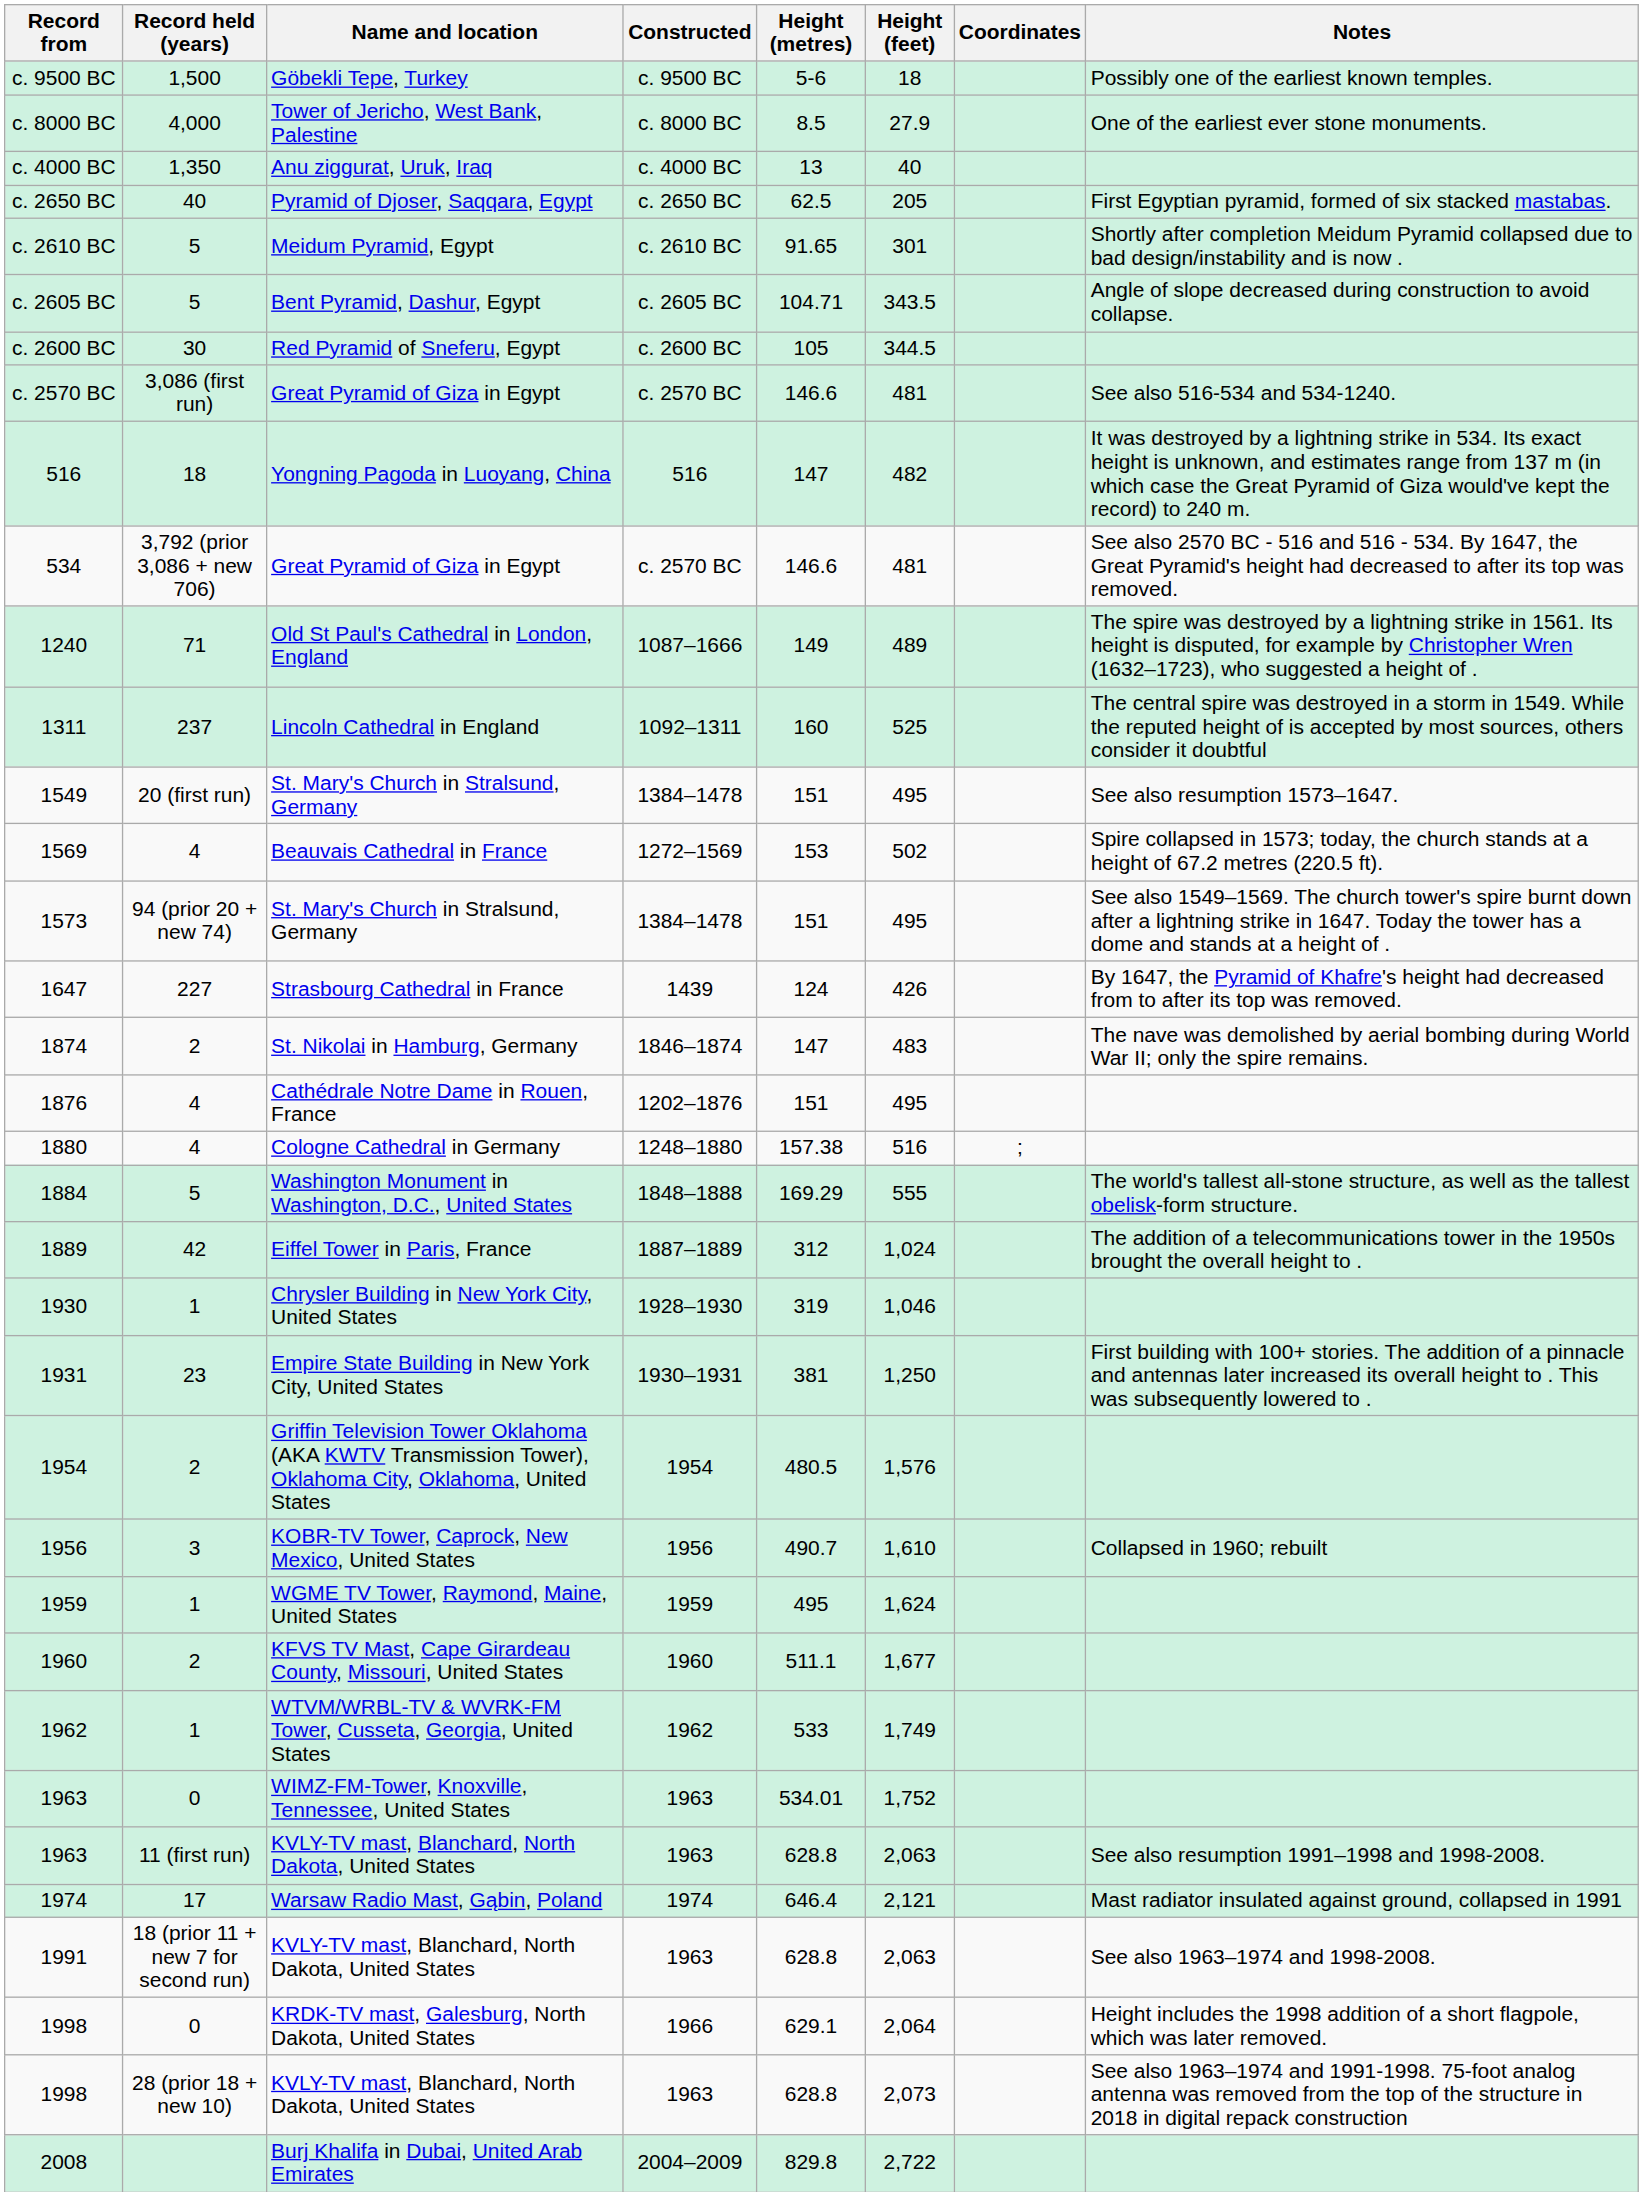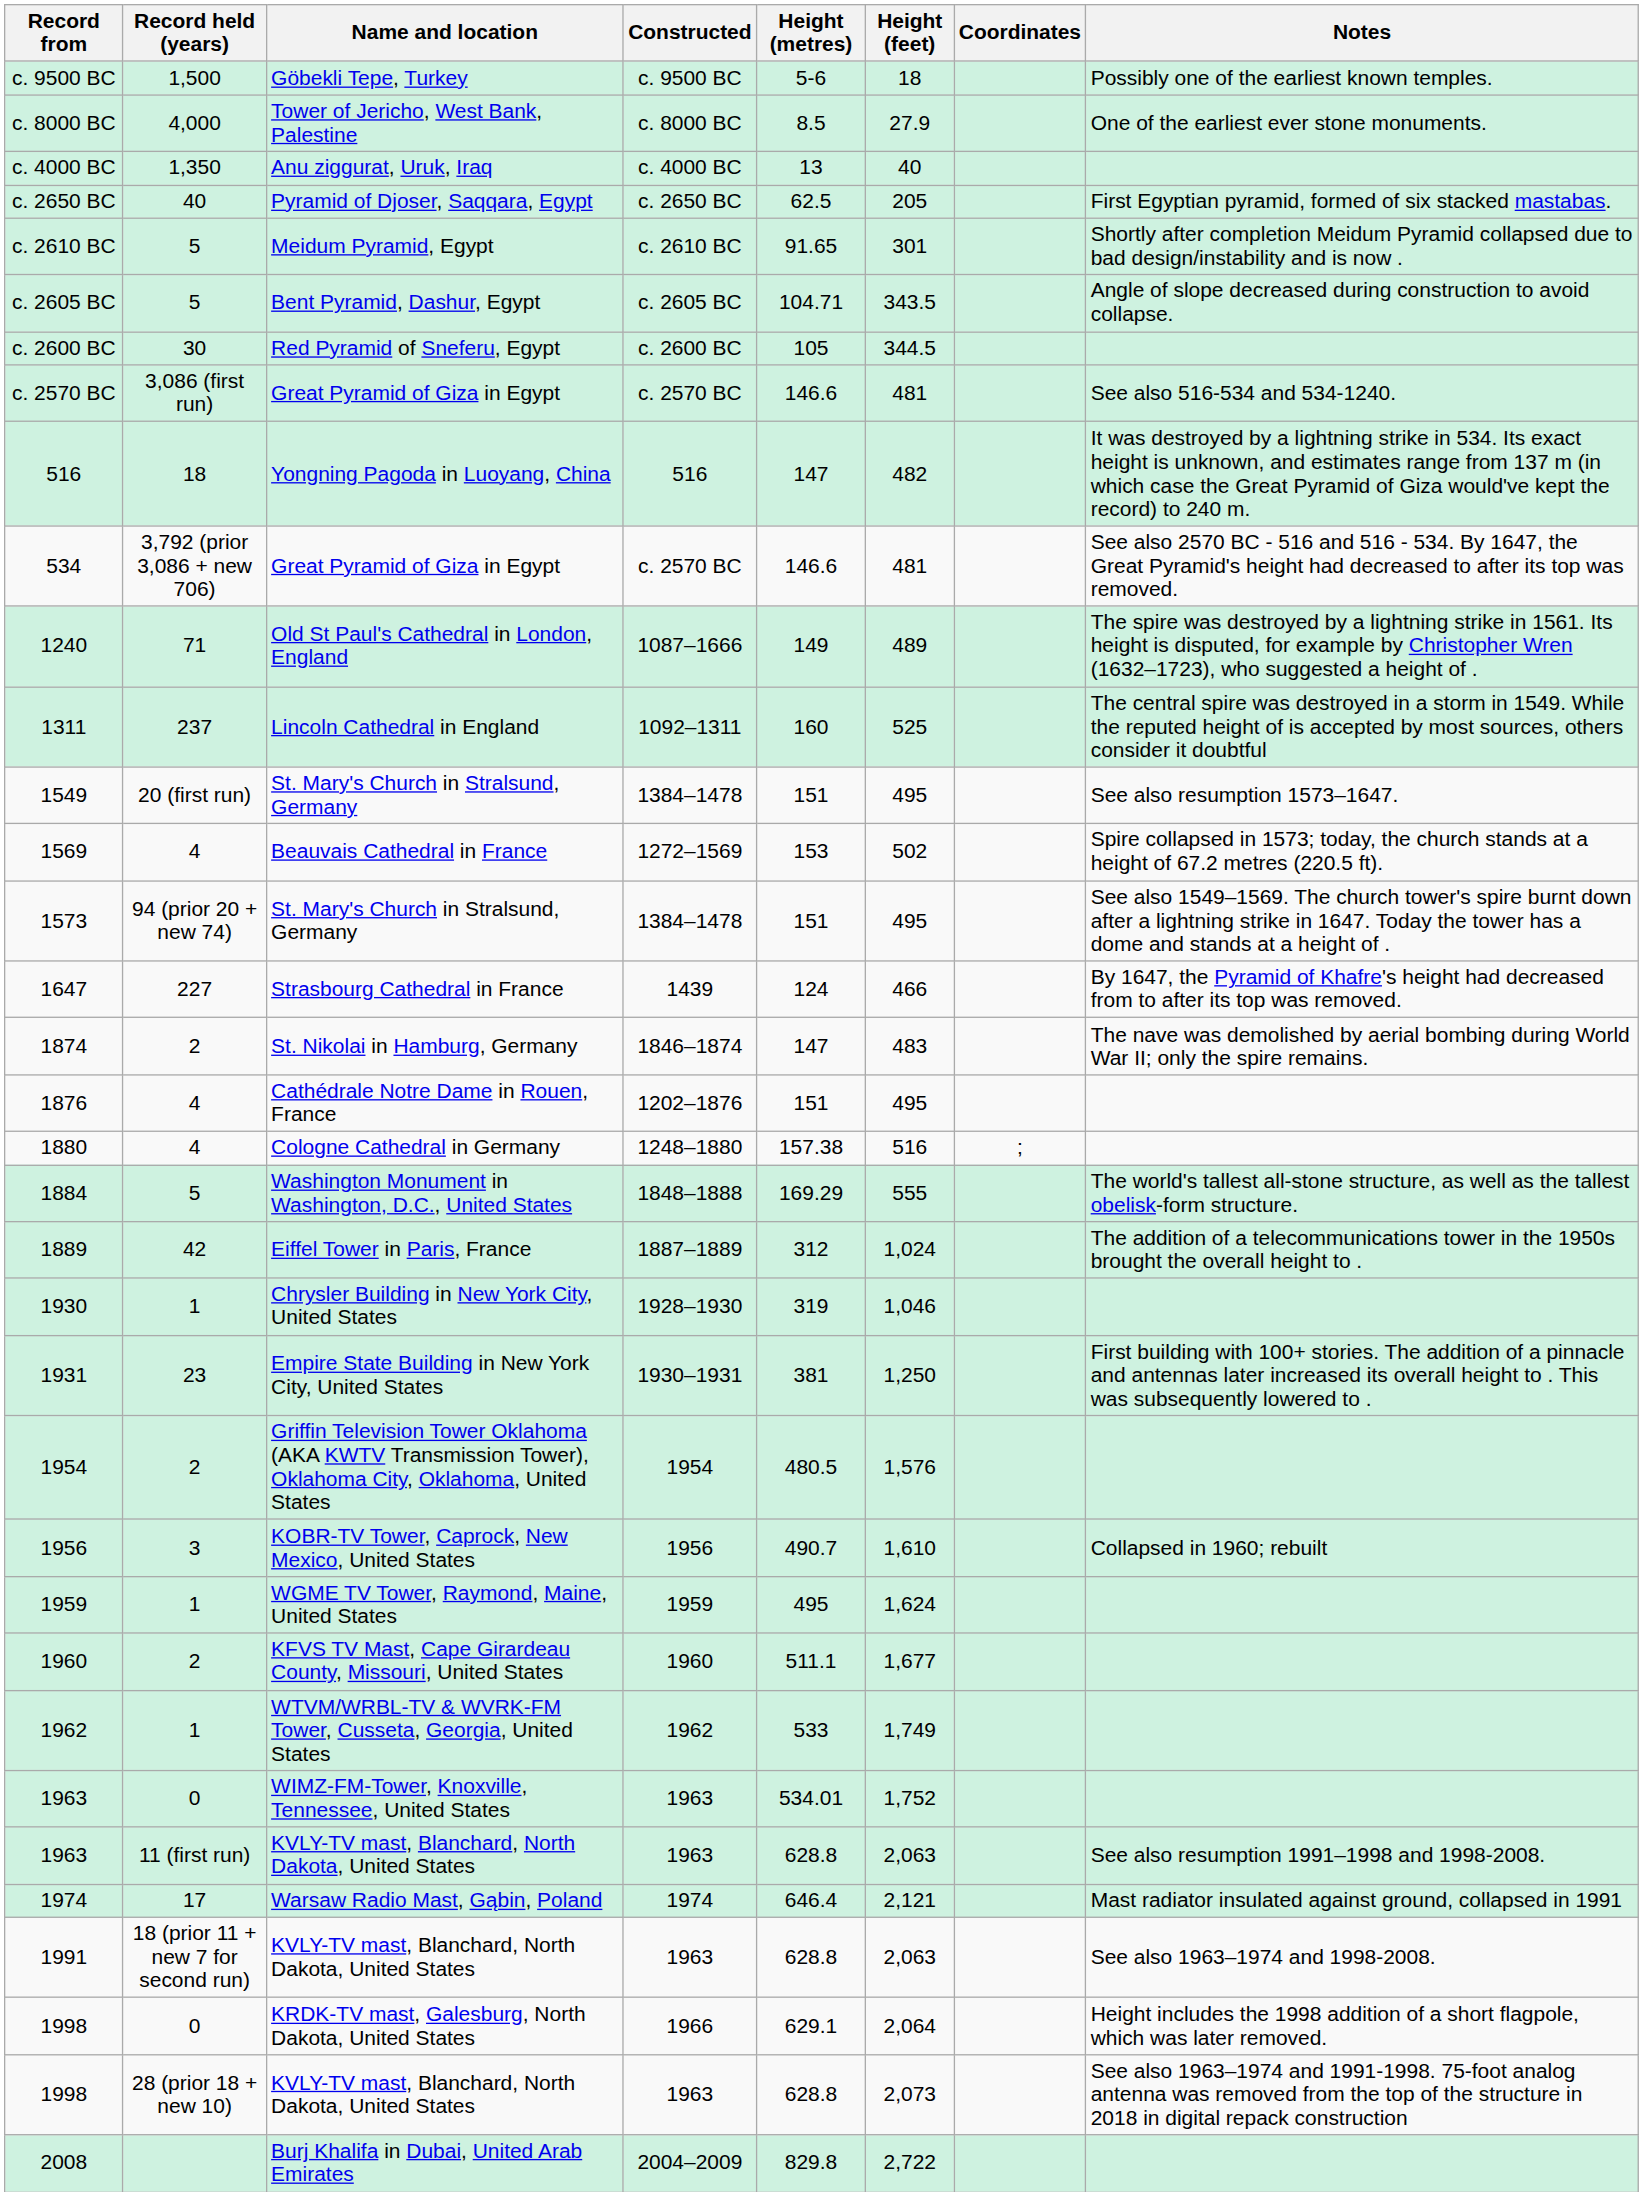(910, 989) 426 -> (910, 989) 466
